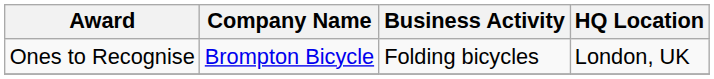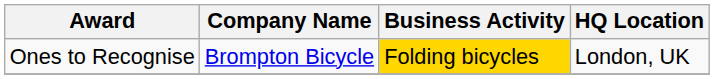(462, 56) no background -> (462, 56) gold background
